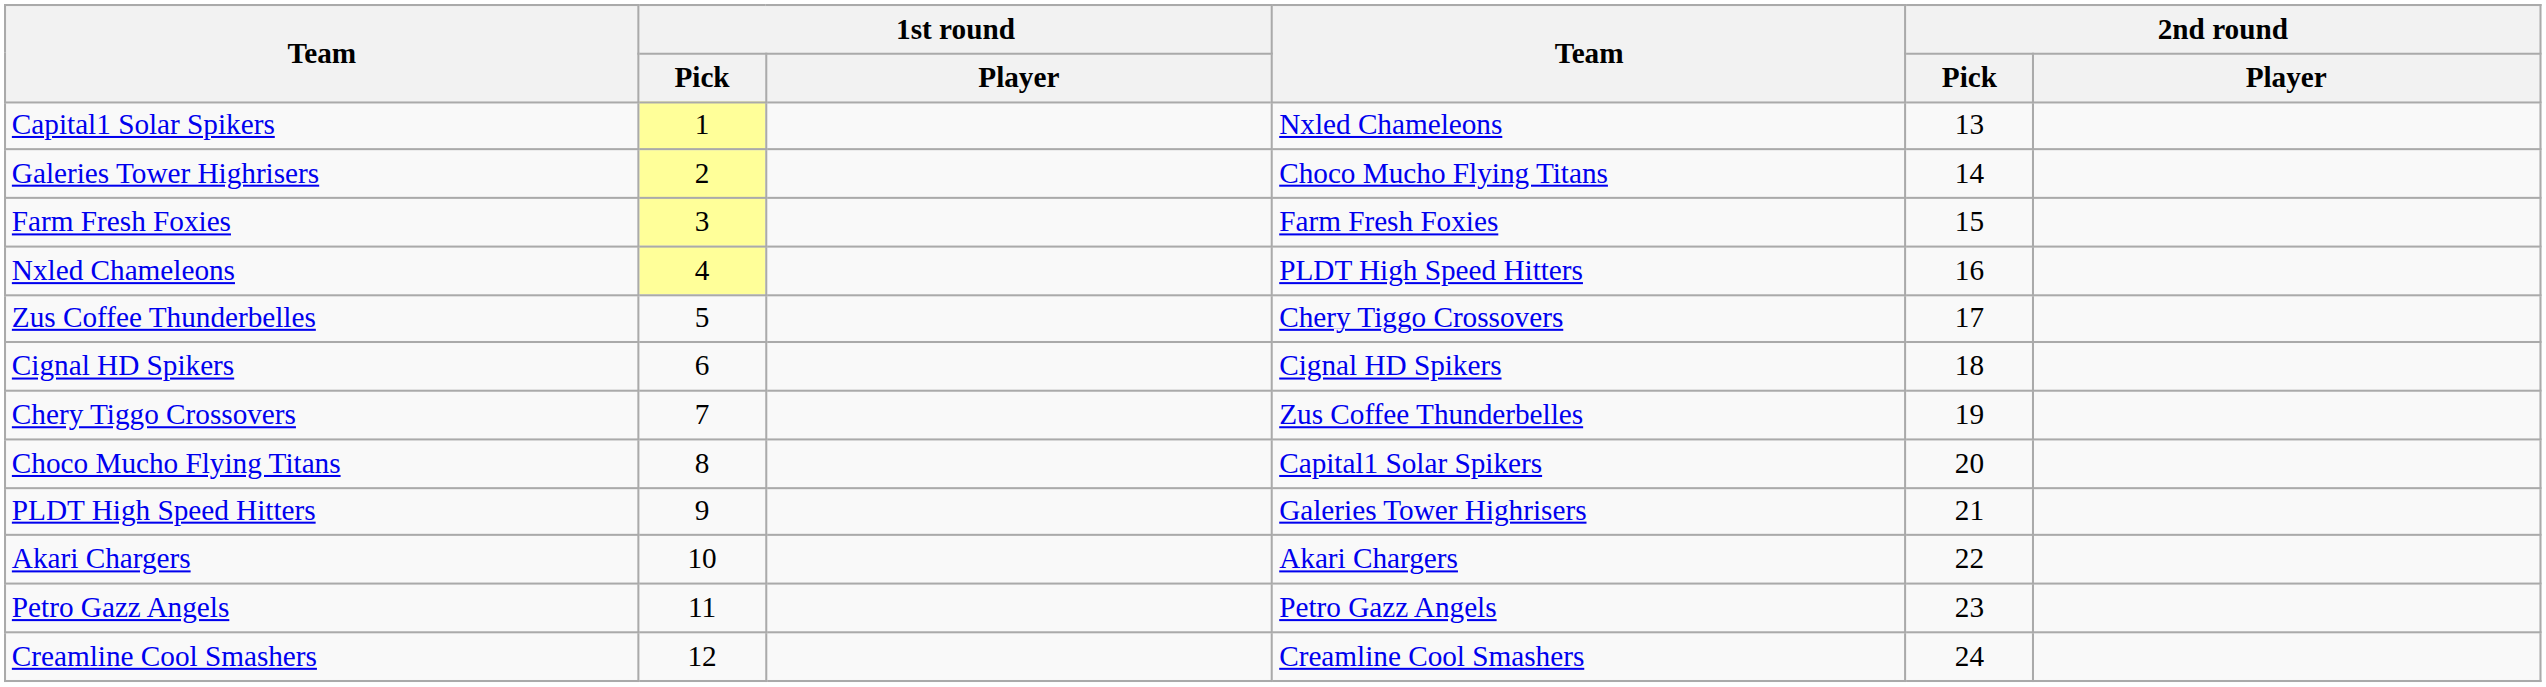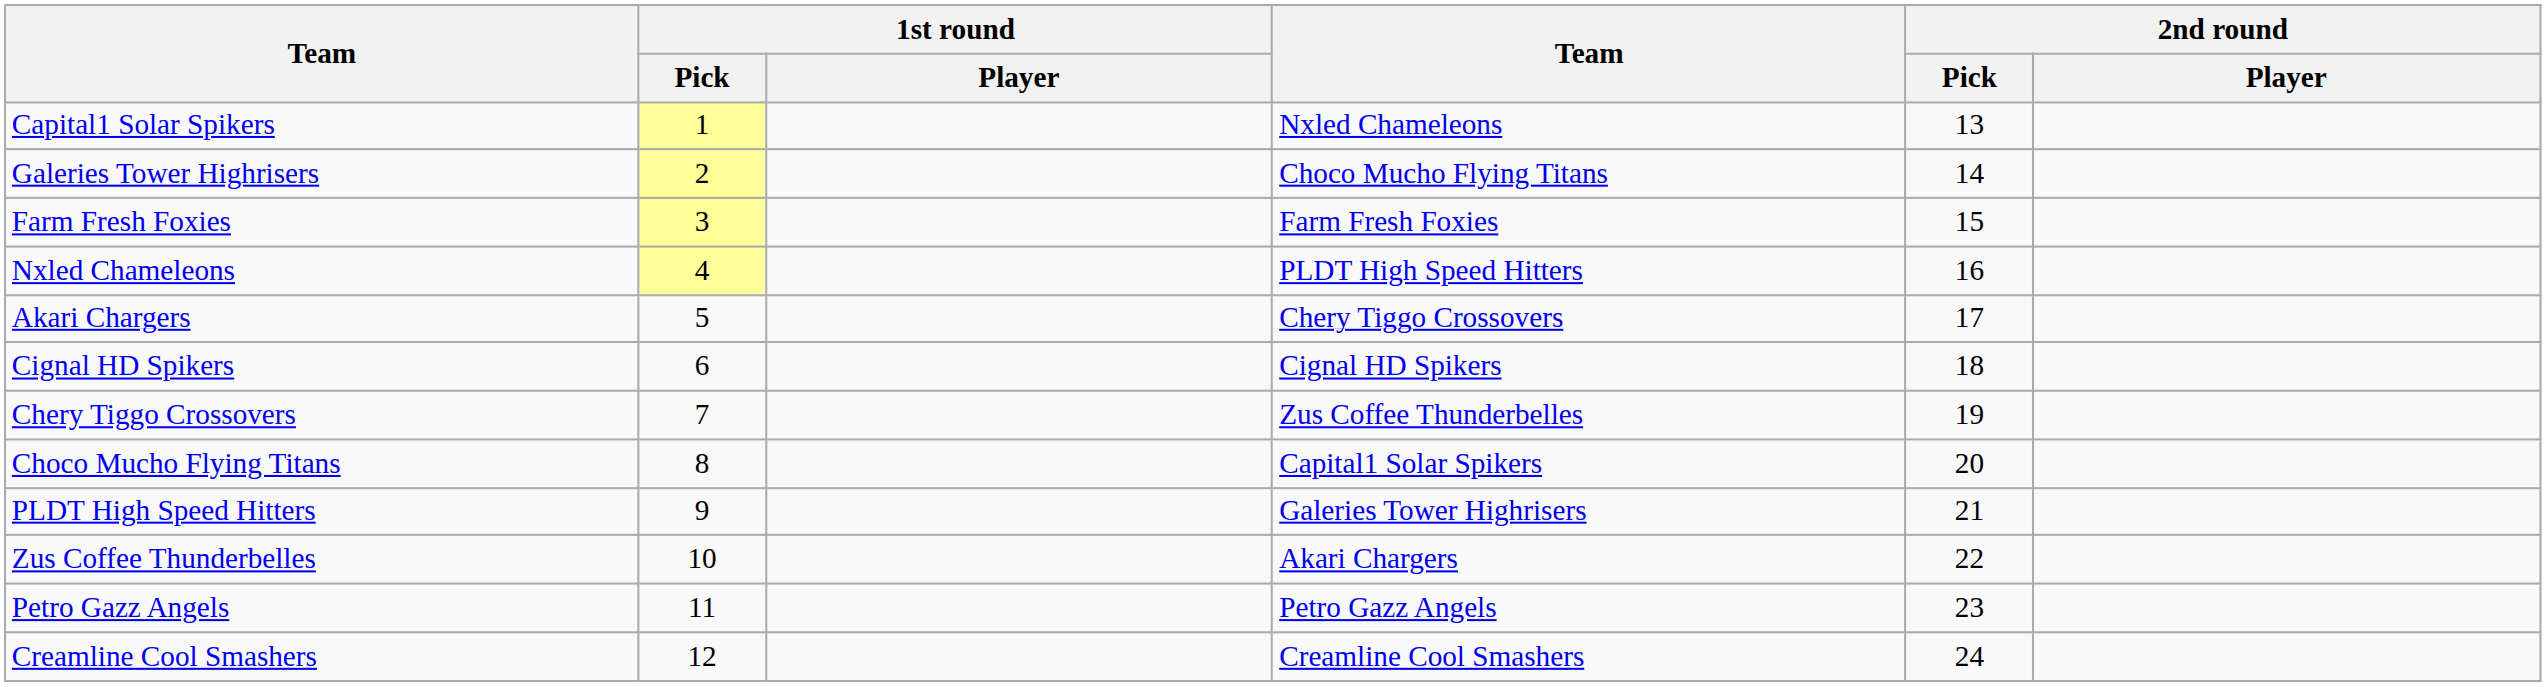(164, 318) Zus Coffee Thunderbelles -> (101, 318) Akari Chargers
(101, 559) Akari Chargers -> (164, 559) Zus Coffee Thunderbelles
